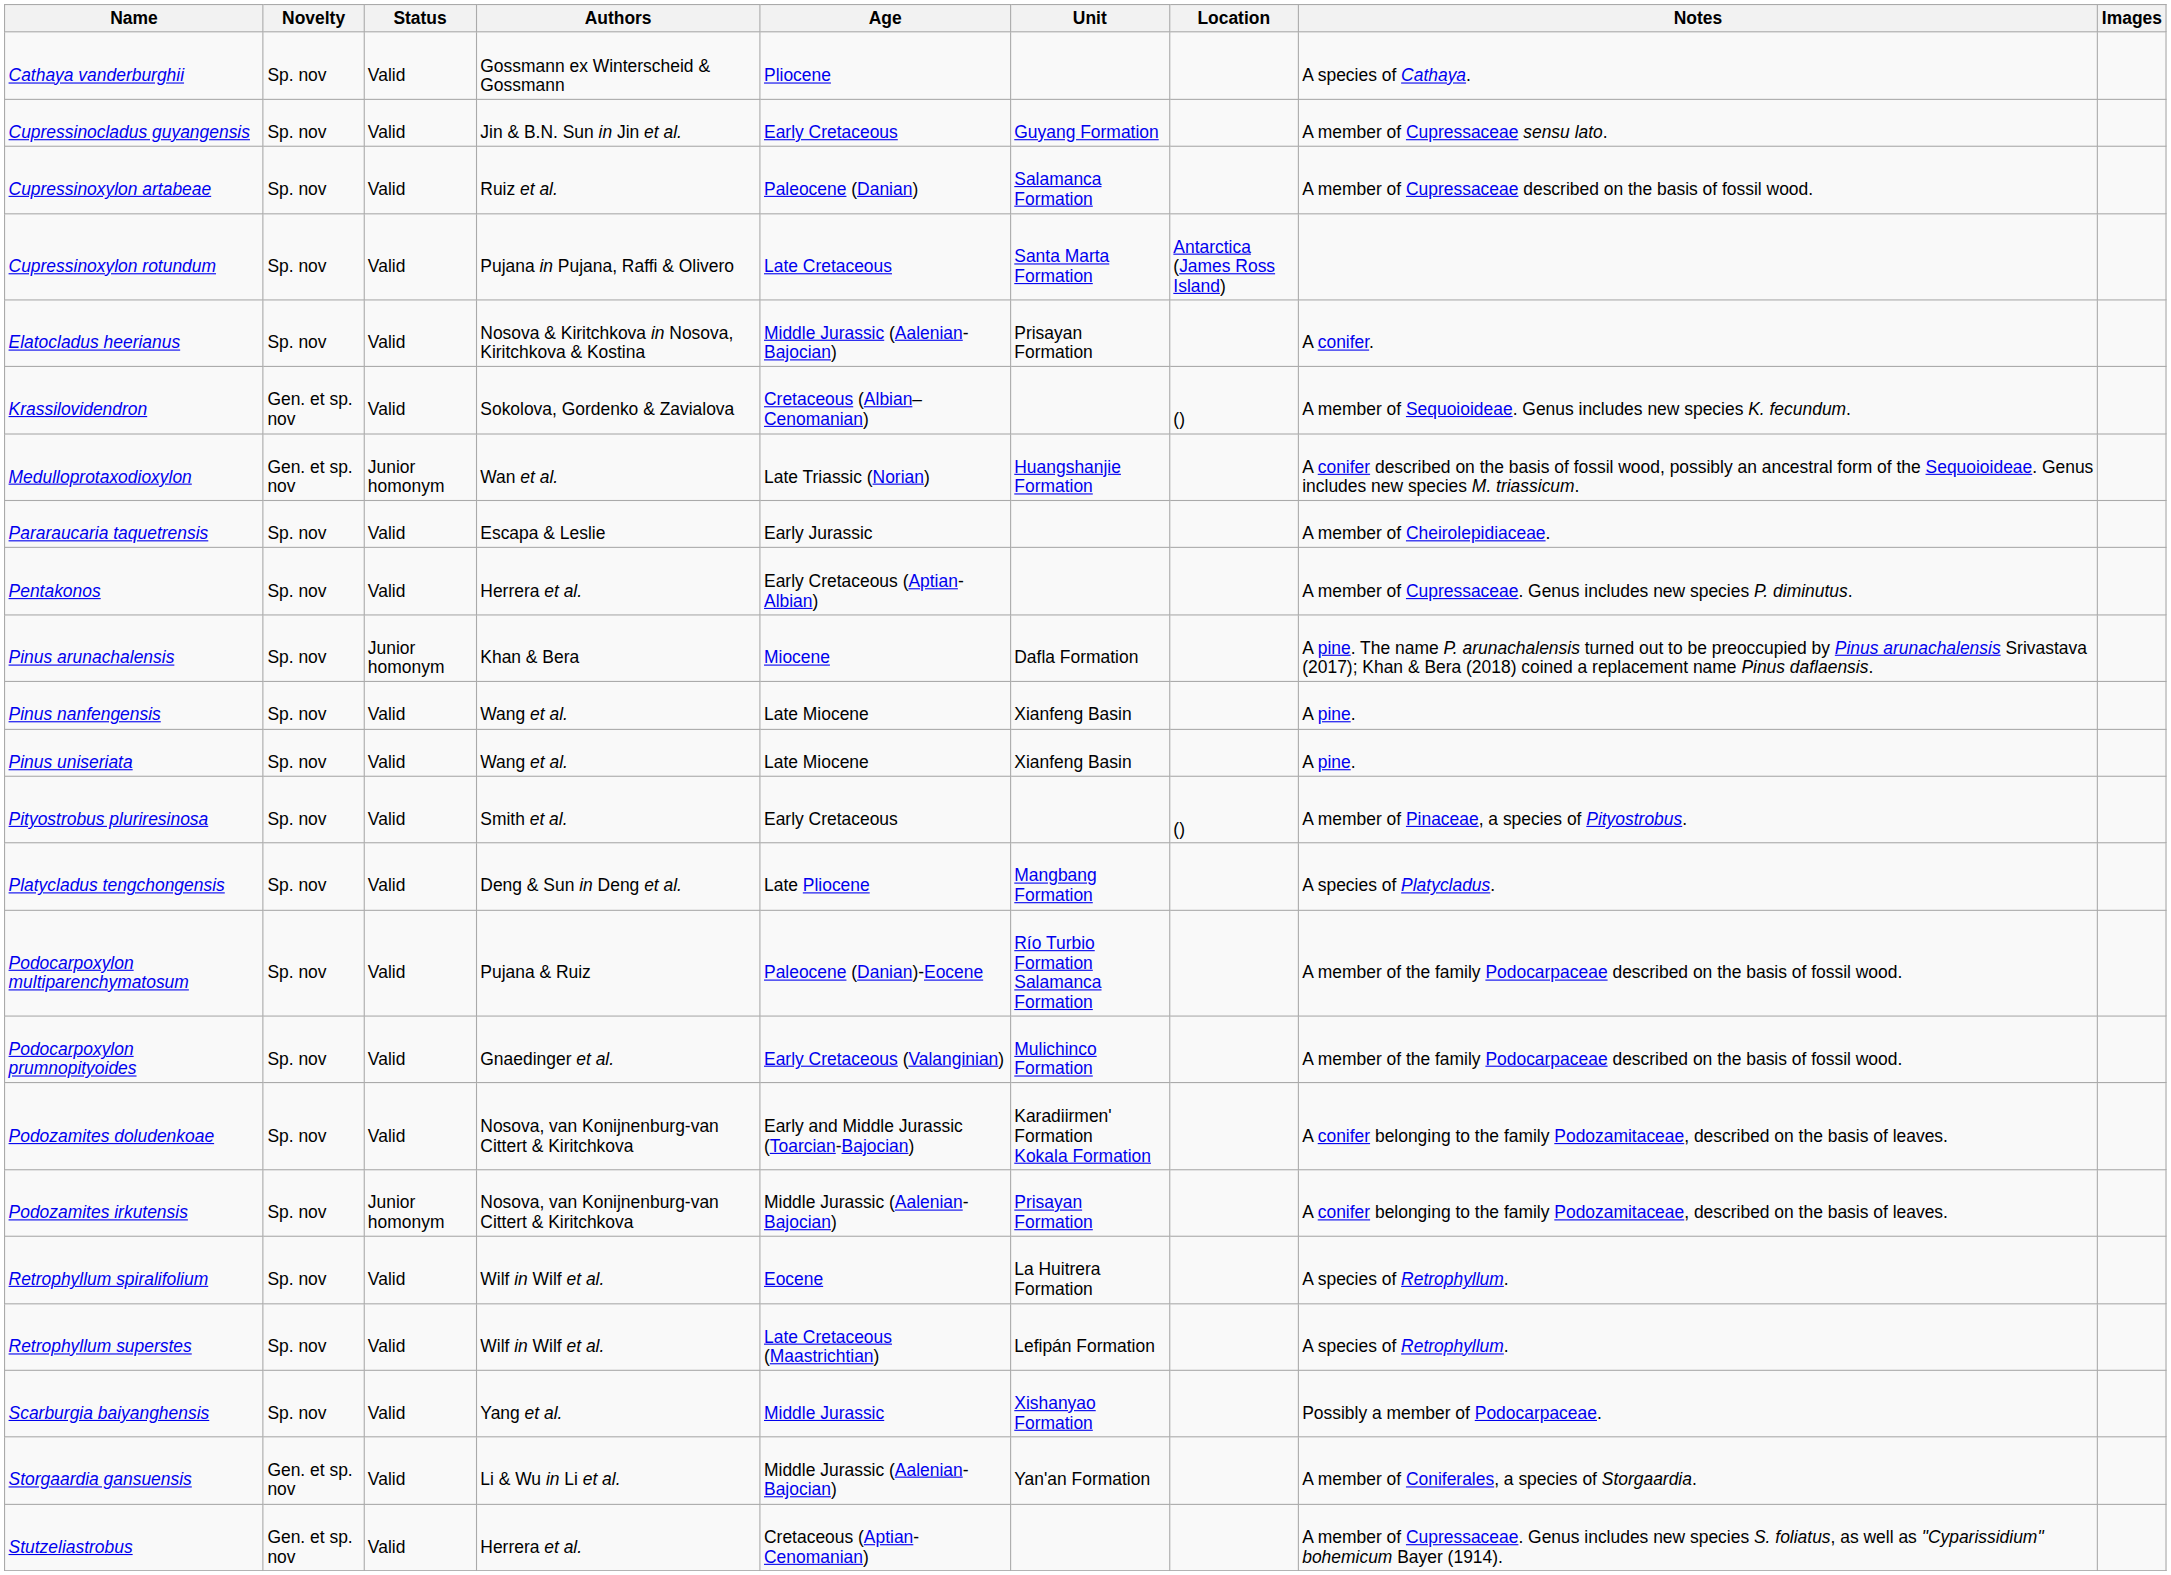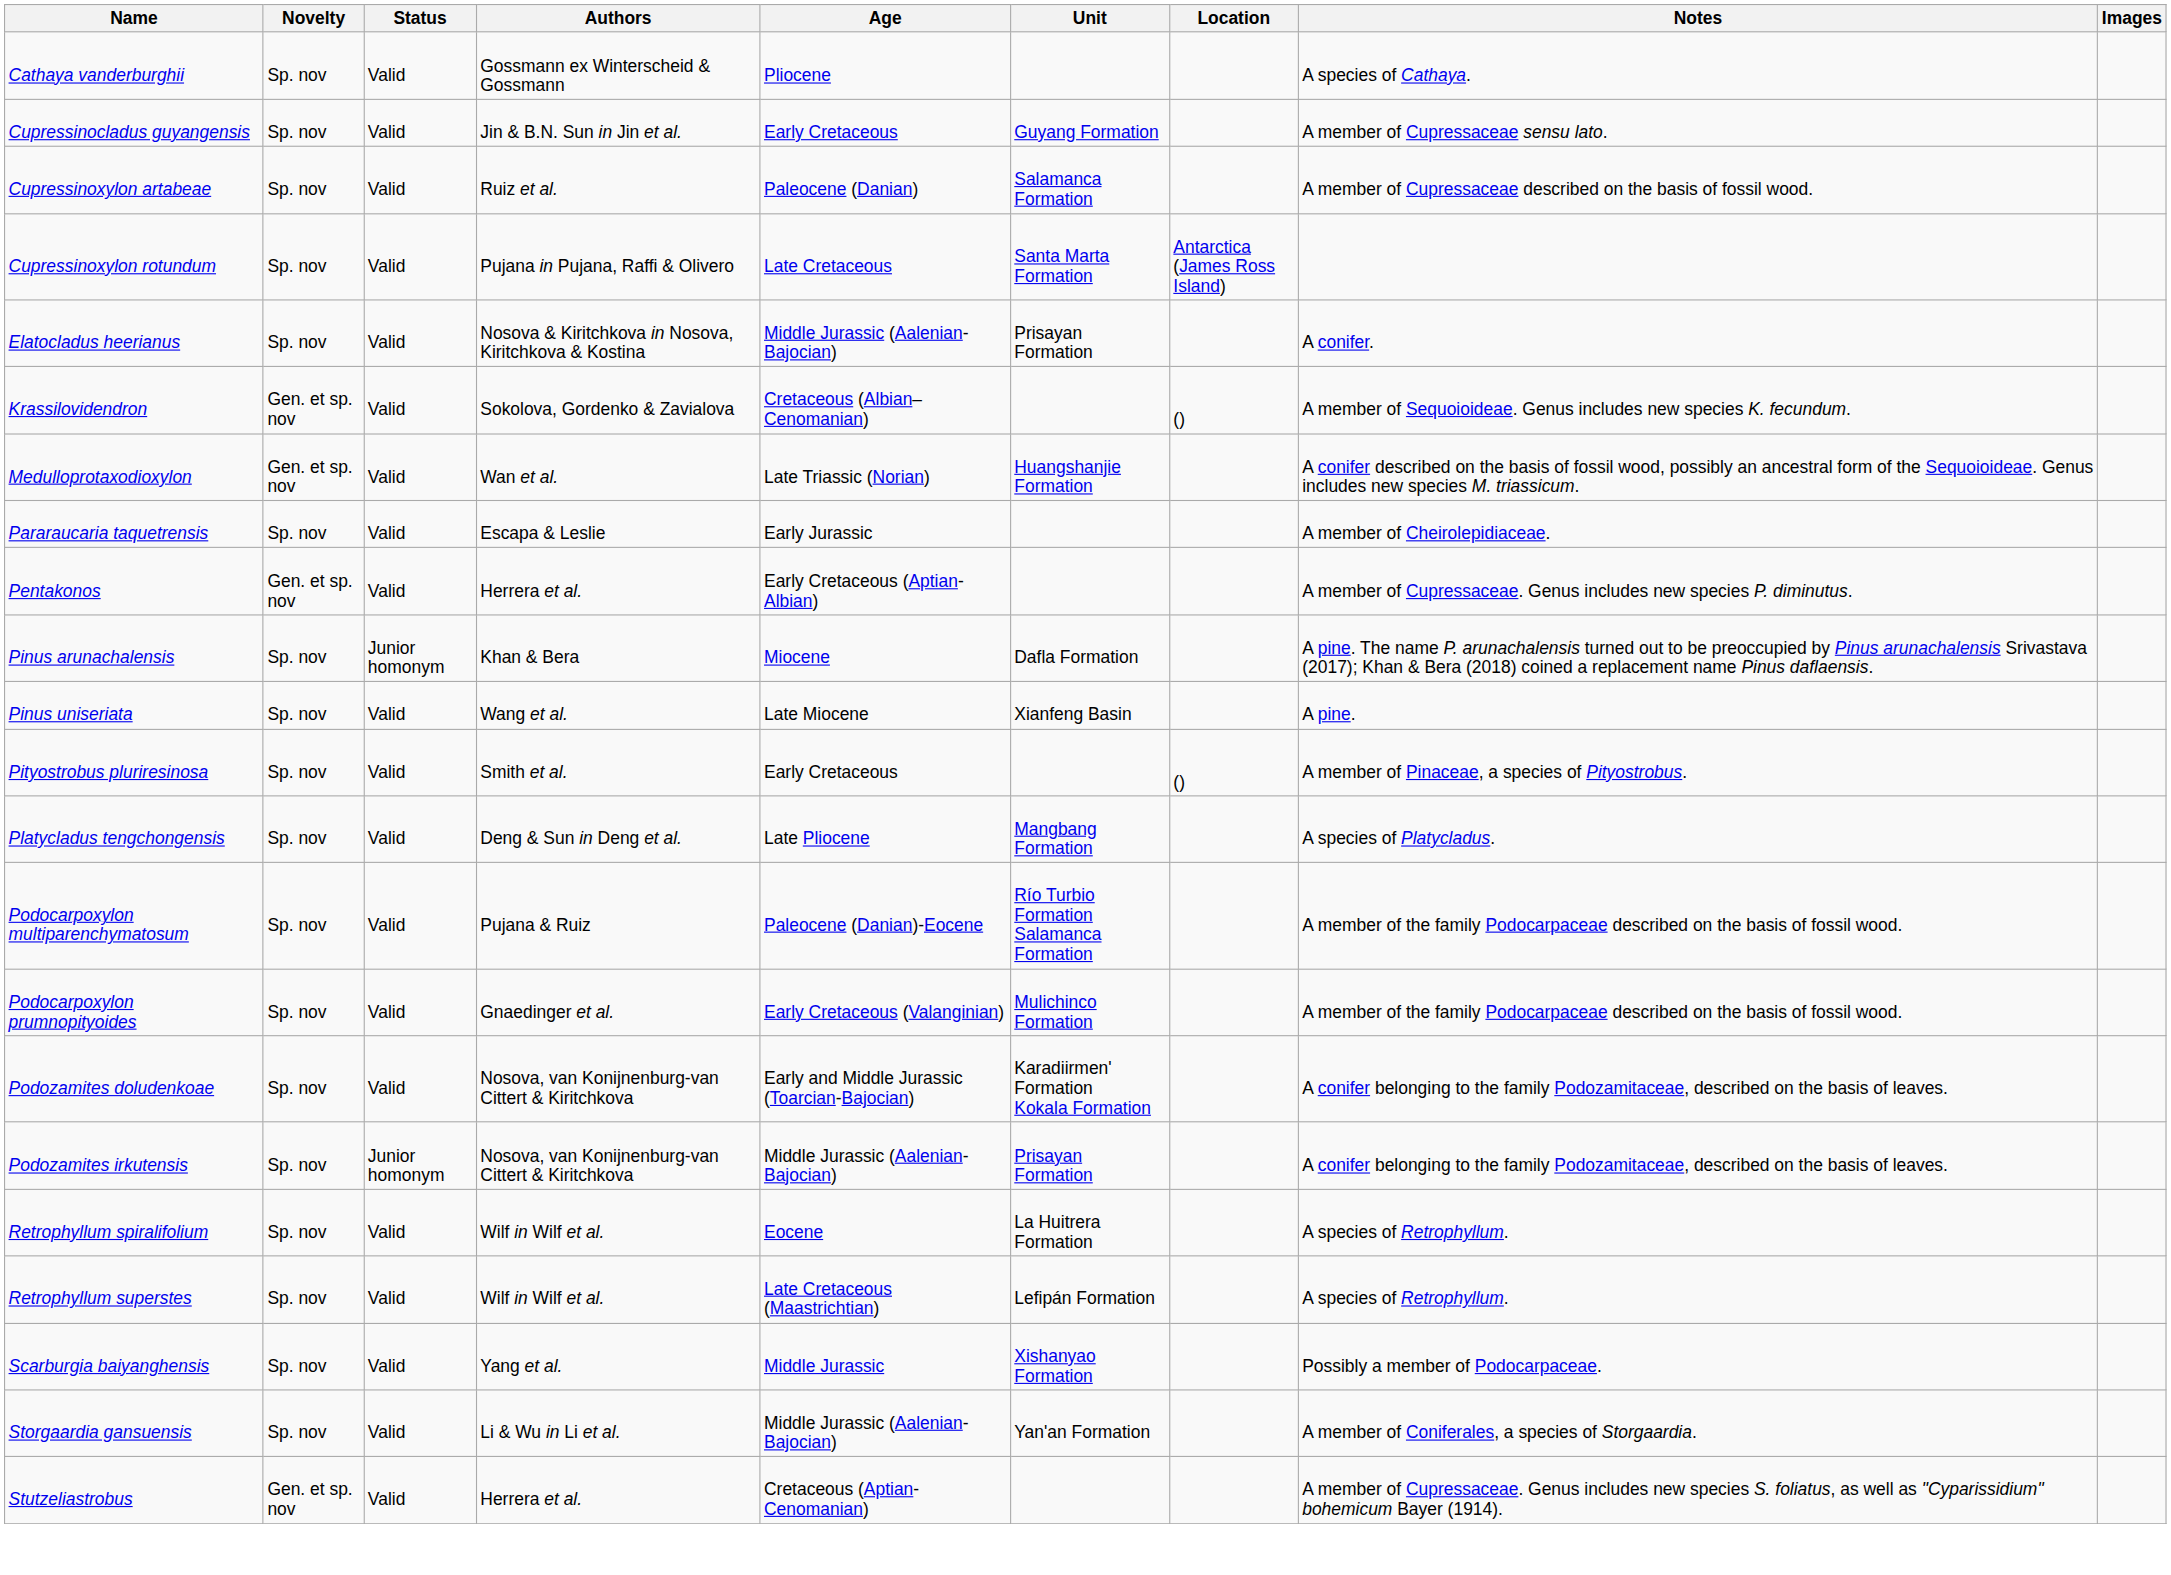(406, 476) Junior homonym -> (387, 476) Valid
(297, 590) Sp. nov -> (310, 590) Gen. et sp. nov
- row: (85, 714)
(310, 1480) Gen. et sp. nov -> (297, 1433) Sp. nov
